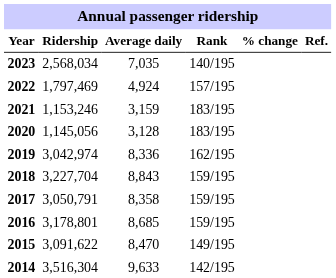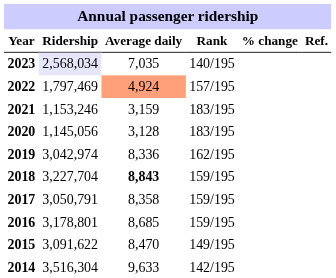(70, 64) no background -> (70, 64) lavender background
(144, 86) no background -> (144, 86) lightsalmon background
(144, 177) normal -> (144, 177) bold
